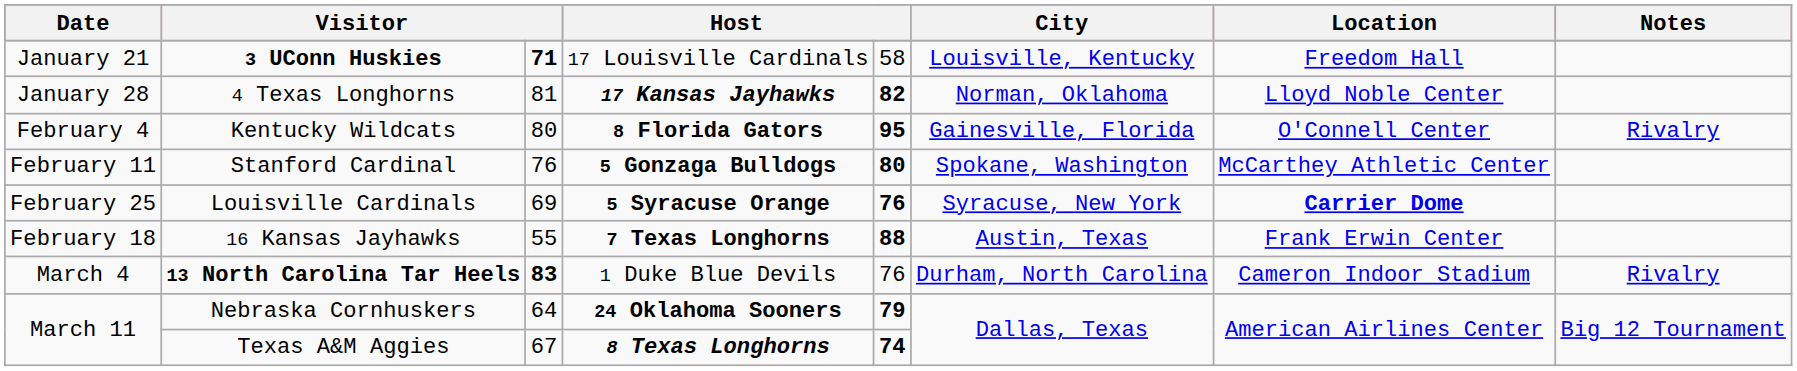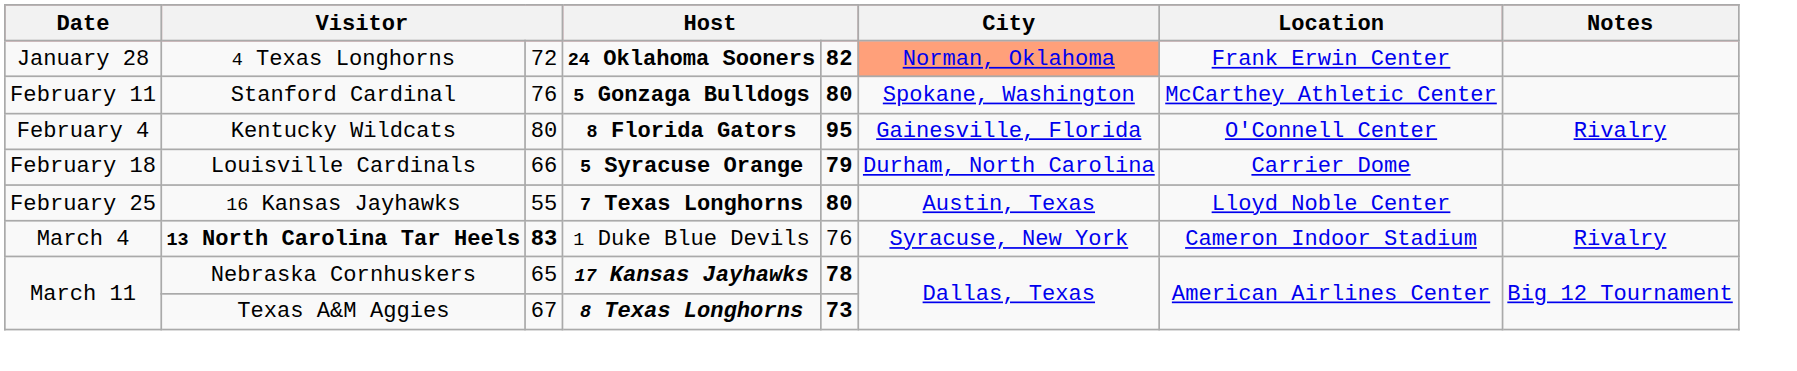- row: (343, 59)
(544, 95) 81 -> (544, 59) 72
(718, 95) 17 Kansas Jayhawks -> (692, 59) 24 Oklahoma Sooners
(1062, 95) no background -> (1009, 59) lightsalmon background
(1384, 95) Lloyd Noble Center -> (1331, 59) Frank Erwin Center
rows swapped: (343, 131) <-> (343, 167)
(83, 203) February 25 -> (83, 167) February 18
(544, 203) 69 -> (544, 167) 66
(892, 203) 76 -> (839, 167) 79
(1062, 203) Syracuse, New York -> (1009, 167) Durham, North Carolina
(1384, 203) bold -> (1331, 167) normal
(83, 239) February 18 -> (83, 203) February 25
(892, 239) 88 -> (839, 203) 80
(1384, 239) Frank Erwin Center -> (1331, 203) Lloyd Noble Center
(1062, 275) Durham, North Carolina -> (1009, 239) Syracuse, New York
(544, 311) 64 -> (544, 275) 65
(718, 311) 24 Oklahoma Sooners -> (692, 275) 17 Kansas Jayhawks
(892, 311) 79 -> (839, 275) 78
(892, 347) 74 -> (839, 311) 73
